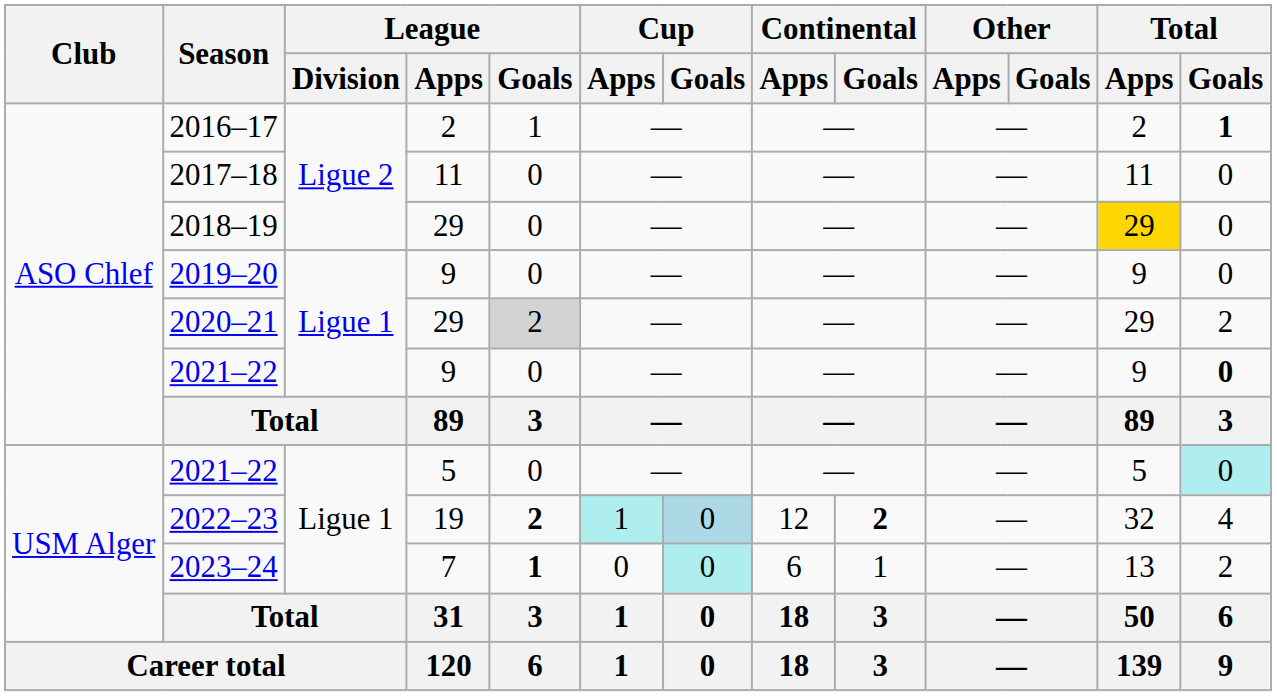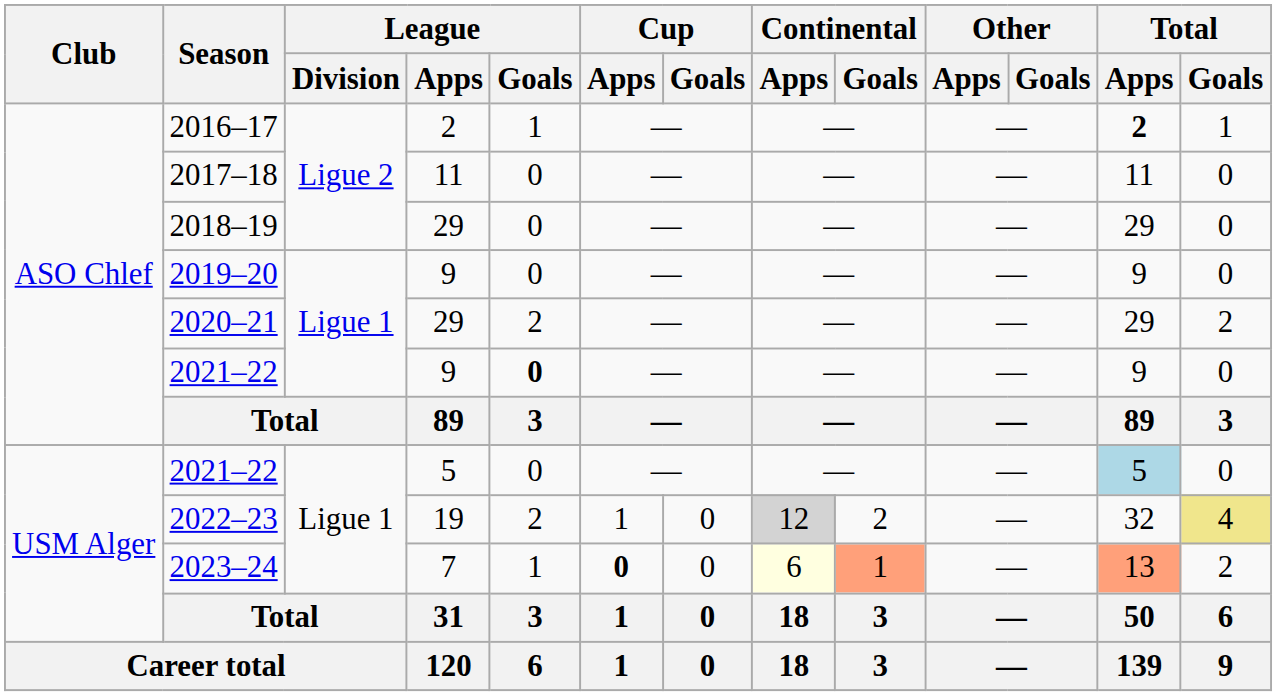(1139, 126) normal -> (1139, 126) bold
(1225, 126) bold -> (1225, 126) normal
(1139, 224) gold background -> (1139, 224) no background
(535, 322) lightgrey background -> (535, 322) no background
(535, 371) normal -> (535, 371) bold
(1225, 371) bold -> (1225, 371) normal
(1139, 469) no background -> (1139, 469) lightblue background
(1225, 469) paleturquoise background -> (1225, 469) no background
(535, 518) bold -> (535, 518) normal
(621, 518) paleturquoise background -> (621, 518) no background
(708, 518) lightblue background -> (708, 518) no background
(794, 518) no background -> (794, 518) lightgrey background
(880, 518) bold -> (880, 518) normal
(1225, 518) no background -> (1225, 518) khaki background
(535, 567) bold -> (535, 567) normal
(621, 567) normal -> (621, 567) bold
(708, 567) paleturquoise background -> (708, 567) no background
(794, 567) no background -> (794, 567) lightyellow background
(880, 567) no background -> (880, 567) lightsalmon background
(1139, 567) no background -> (1139, 567) lightsalmon background
